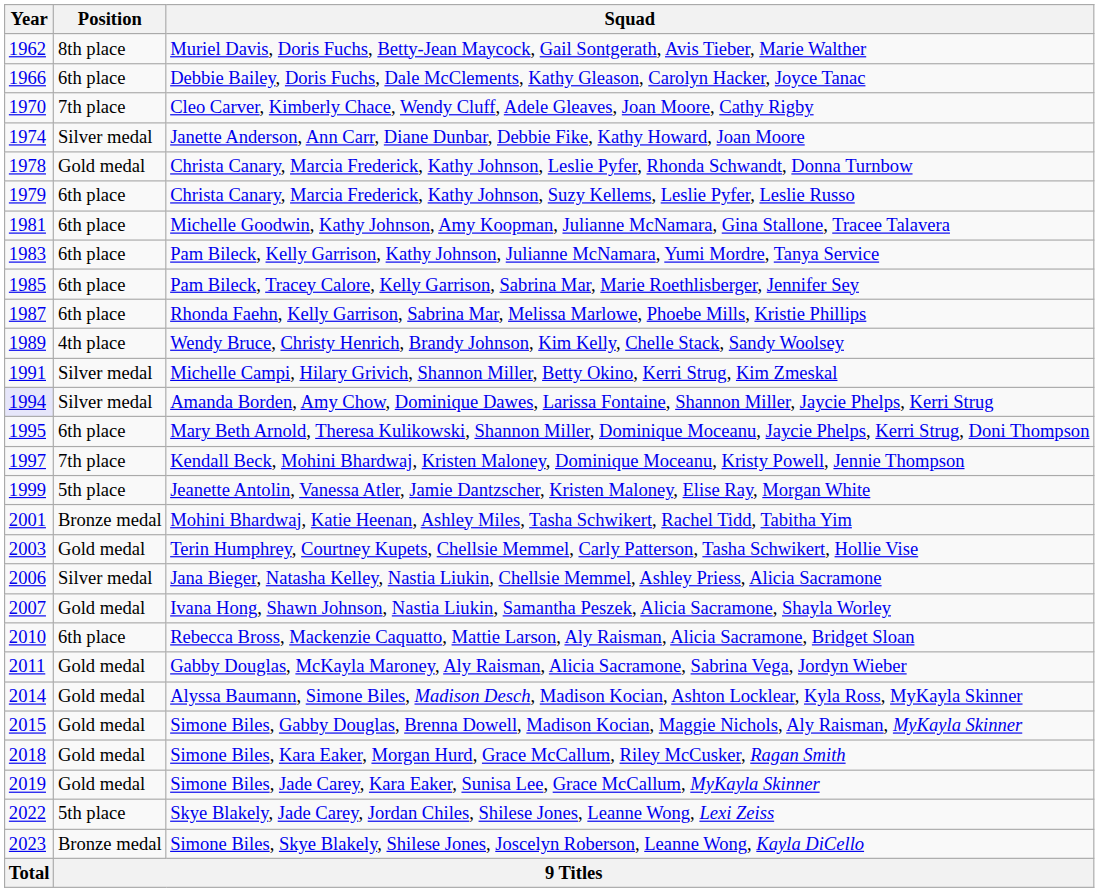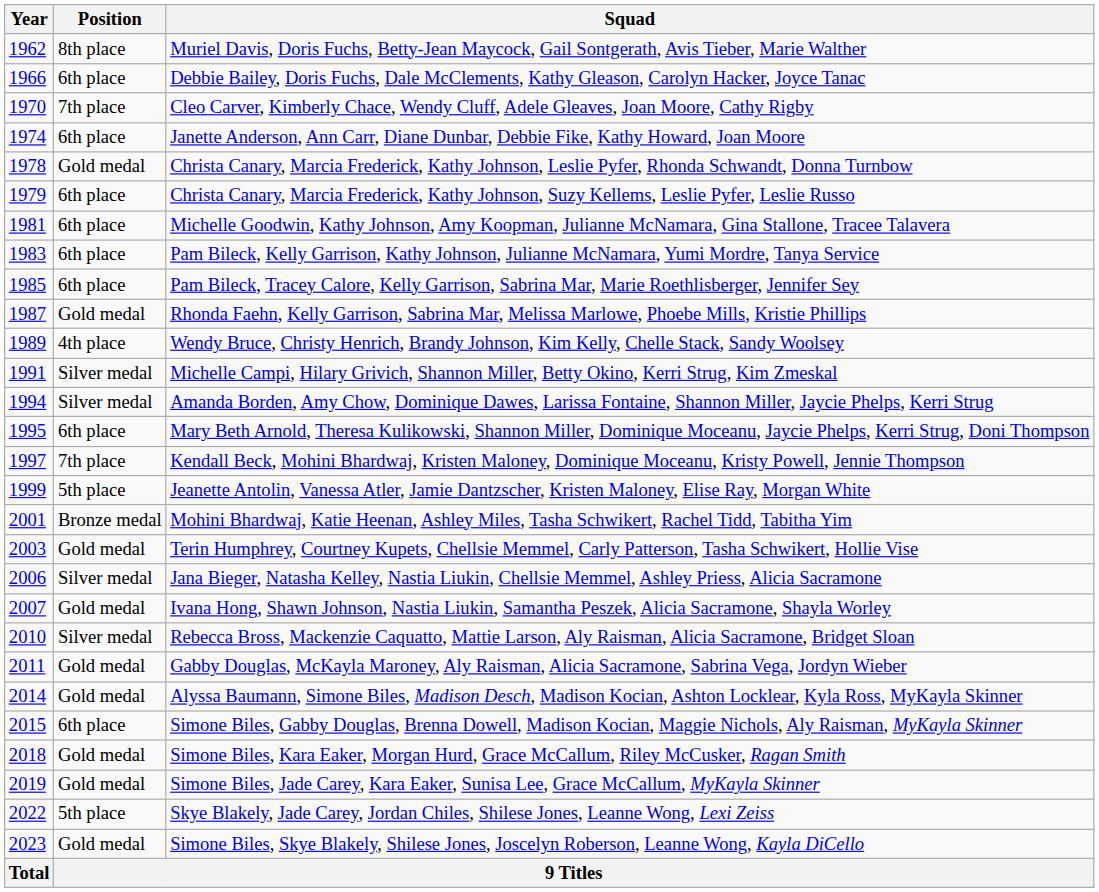(105, 136) Silver medal -> (92, 136) 6th place
(92, 313) 6th place -> (102, 313) Gold medal
(27, 401) lavender background -> (27, 401) no background
(92, 637) 6th place -> (105, 637) Silver medal
(102, 725) Gold medal -> (92, 725) 6th place
(110, 843) Bronze medal -> (102, 843) Gold medal
